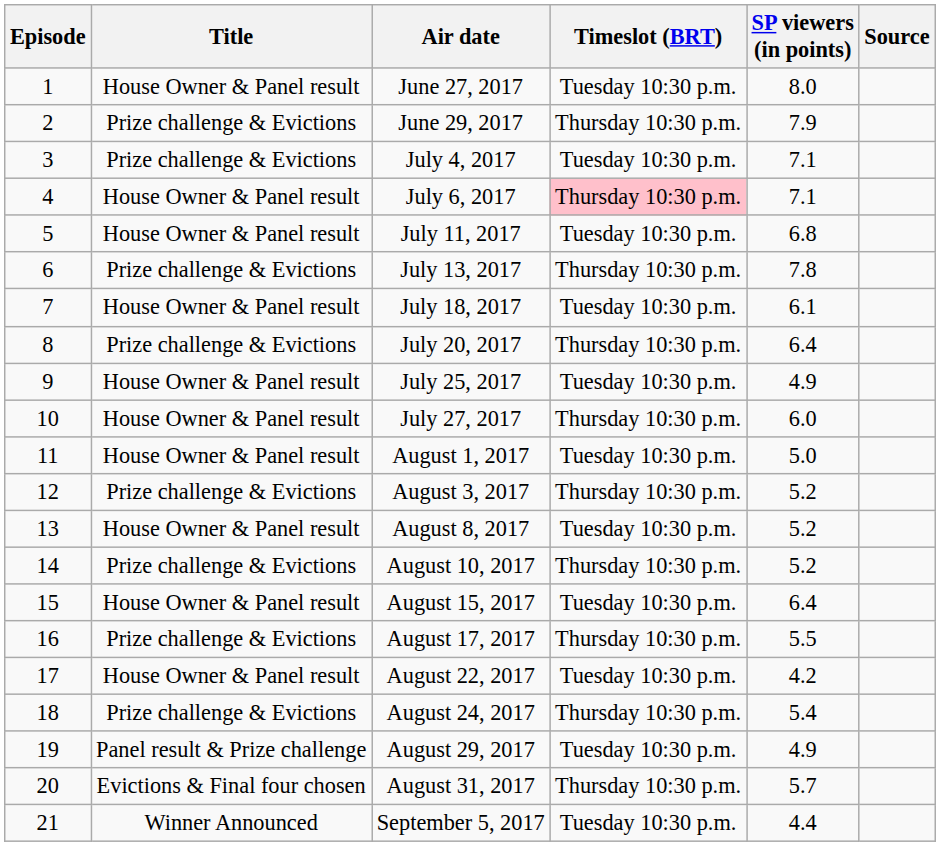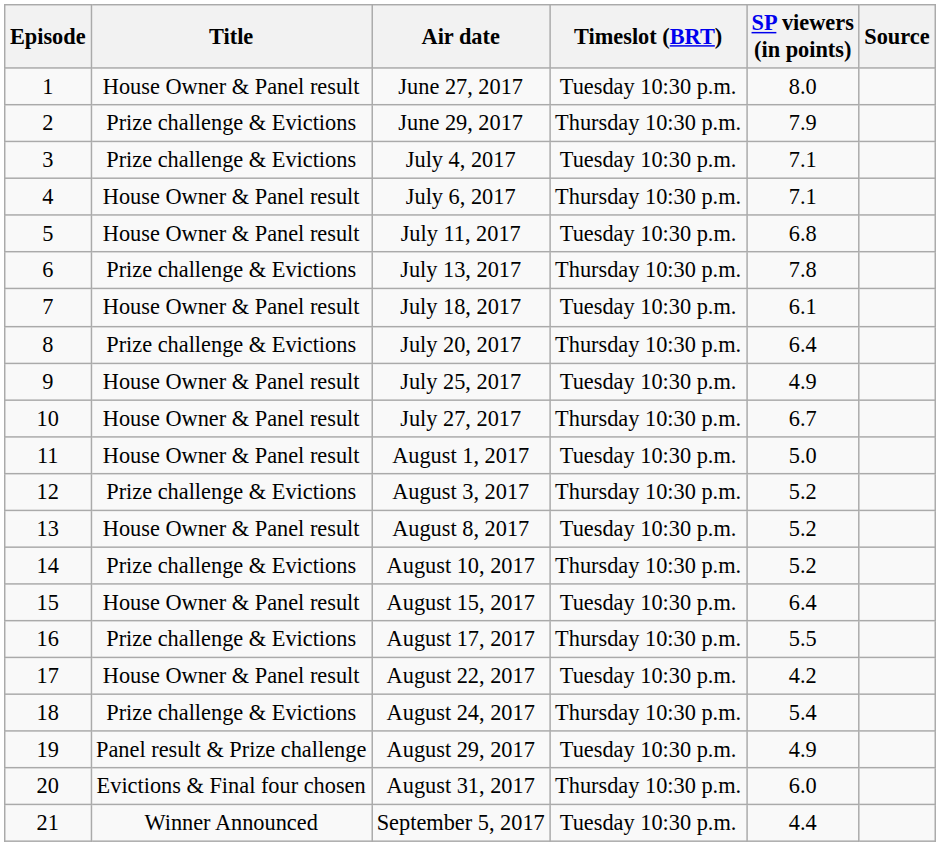(648, 196) pink background -> (648, 196) no background
(803, 417) 6.0 -> (803, 417) 6.7
(803, 786) 5.7 -> (803, 786) 6.0
